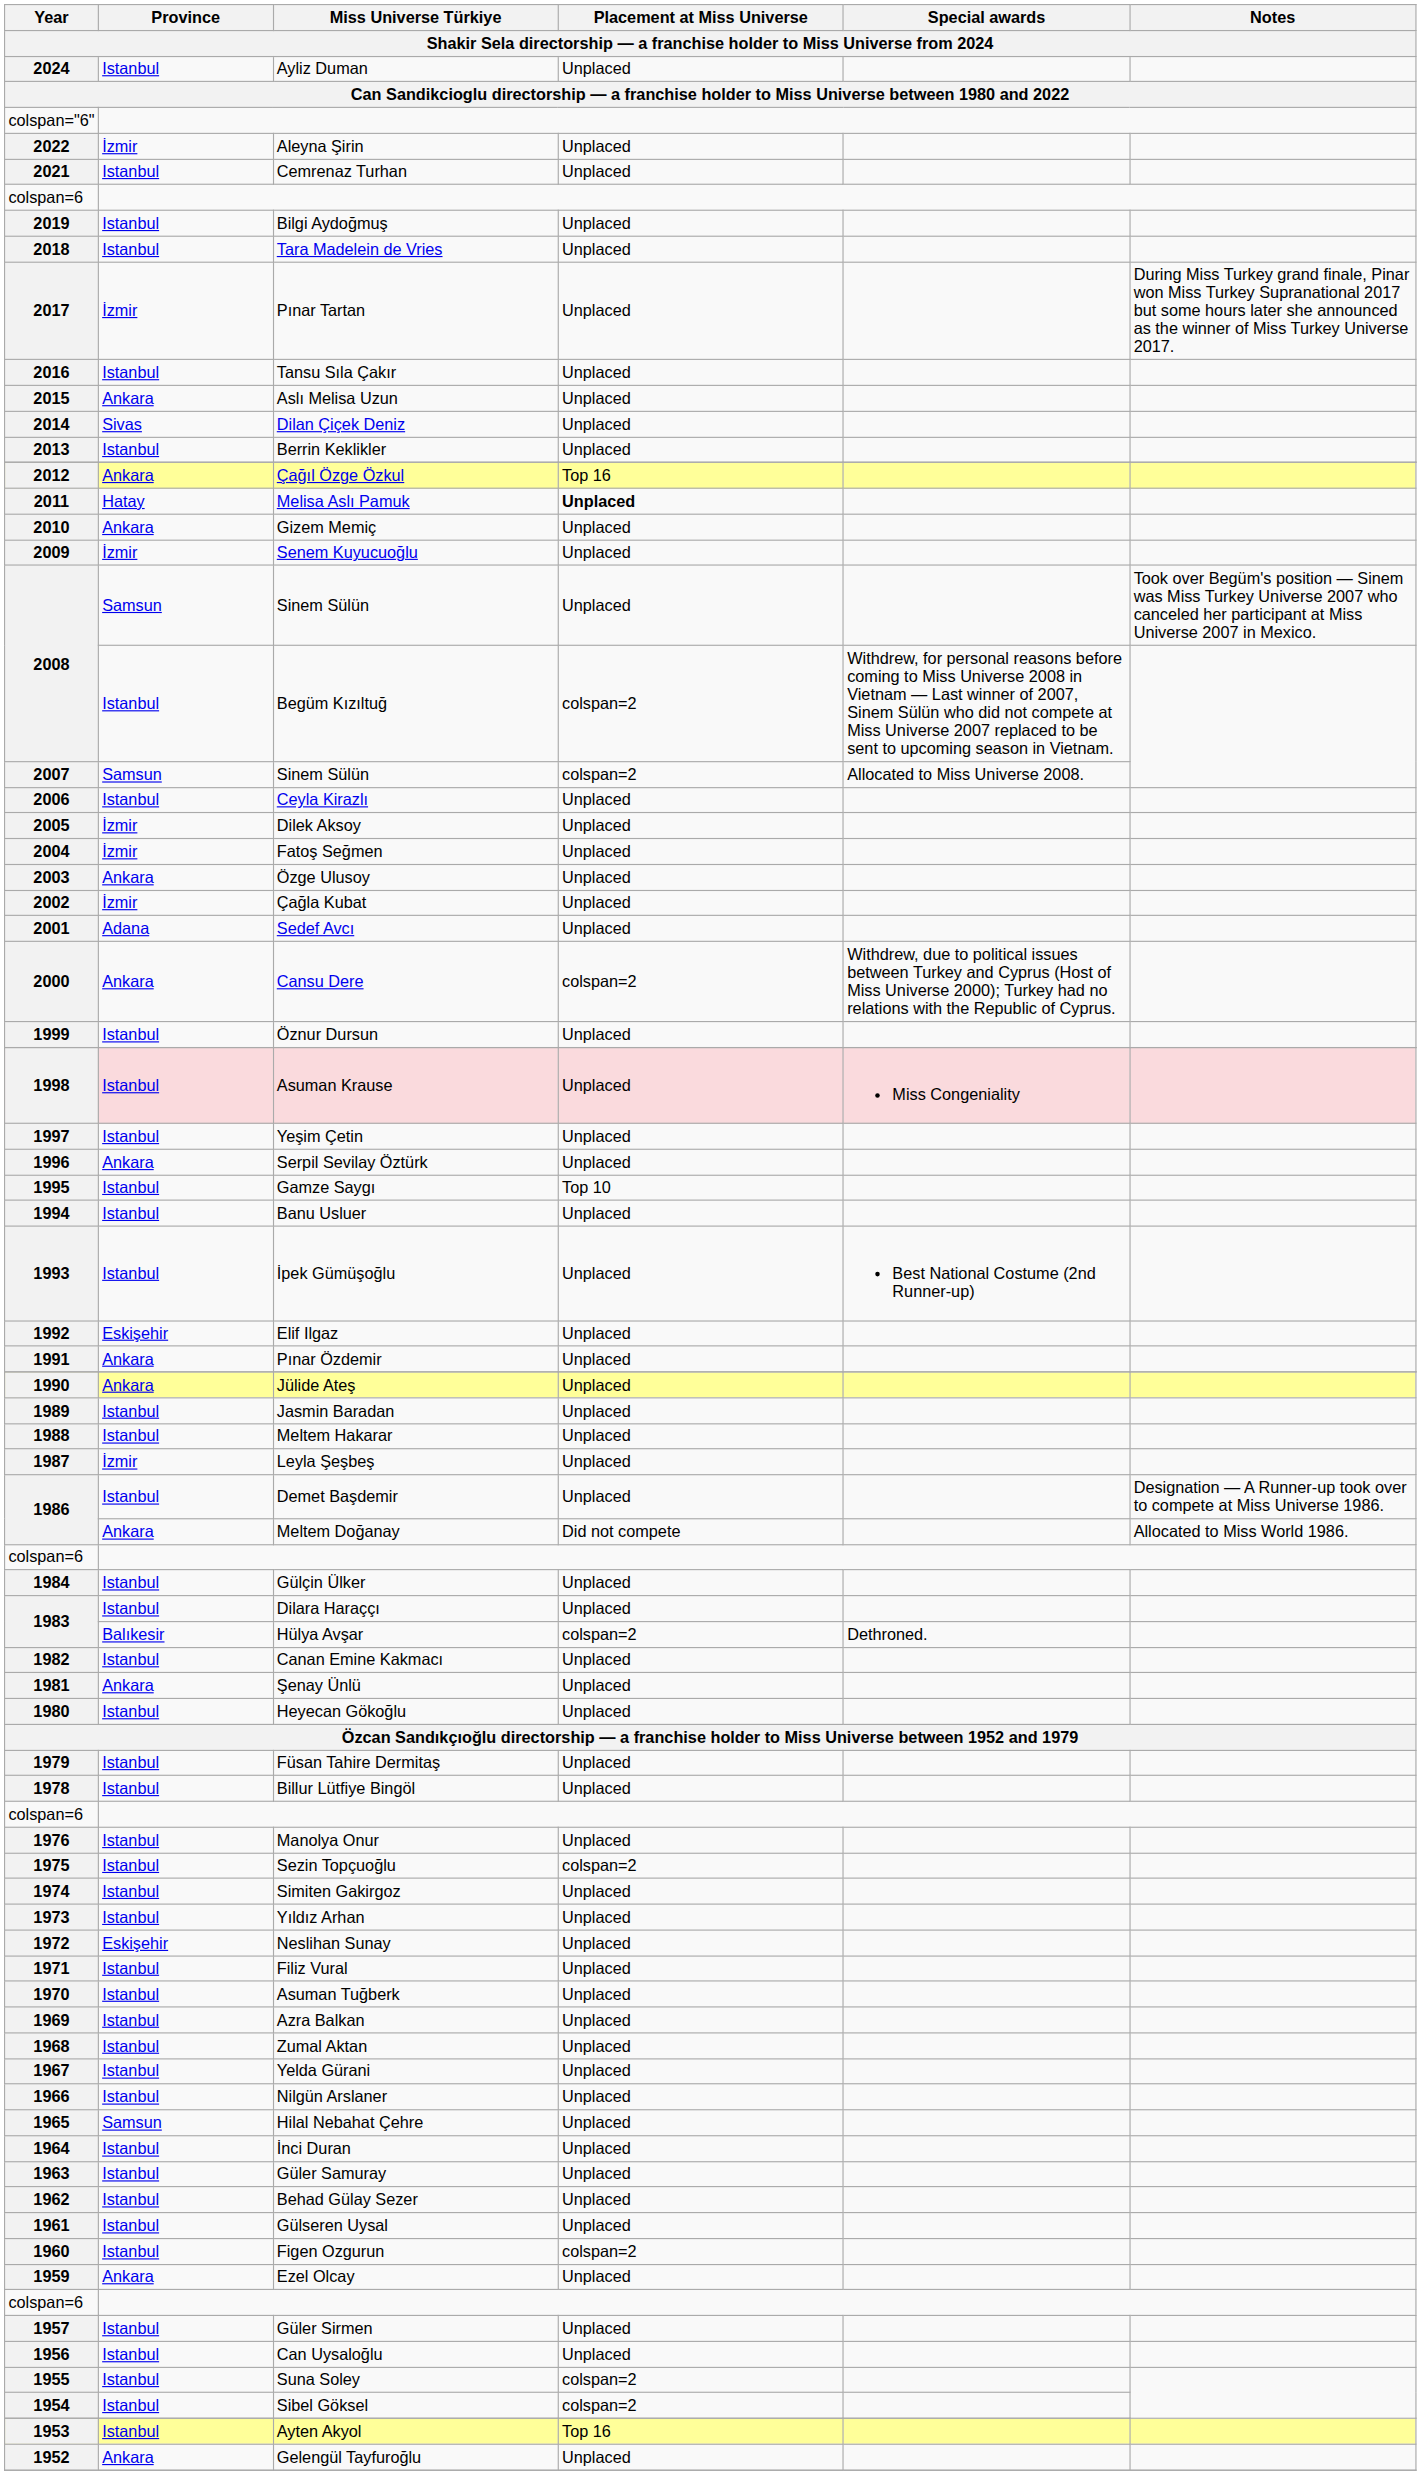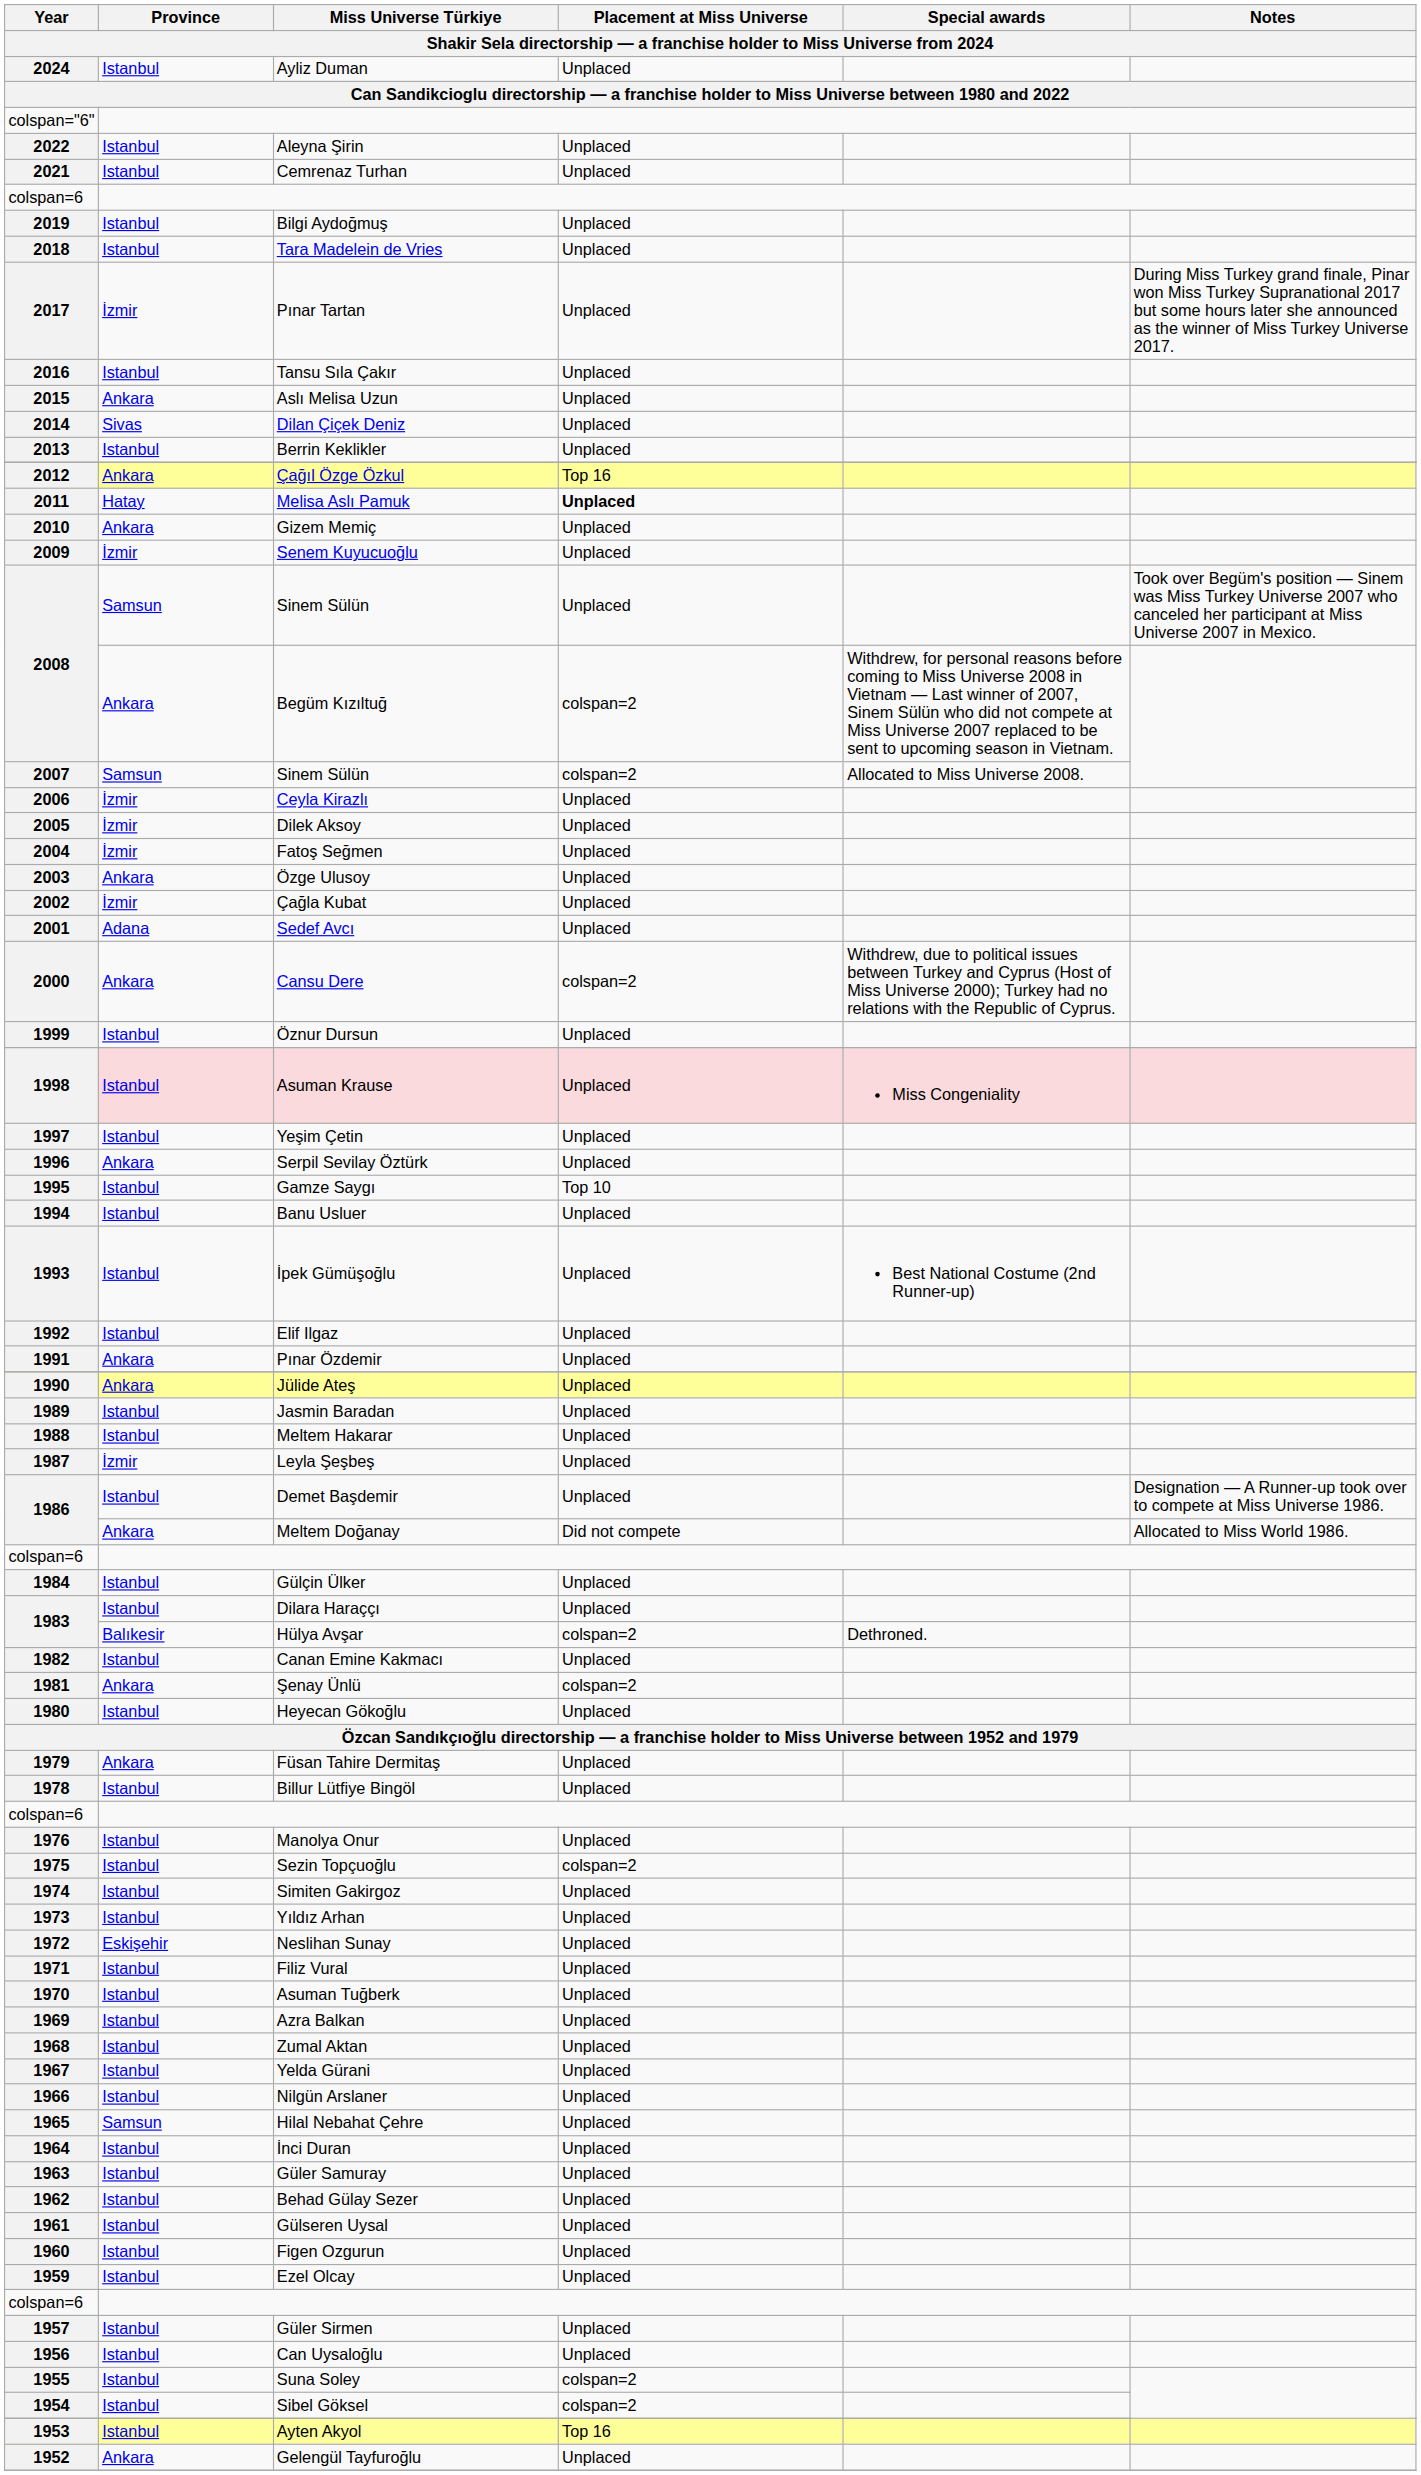(120, 146) İzmir -> (131, 146) Istanbul
(131, 704) Istanbul -> (128, 704) Ankara
(131, 800) Istanbul -> (120, 800) İzmir
(135, 1334) Eskişehir -> (131, 1334) Istanbul
(596, 1686) Unplaced -> (599, 1686) colspan=2
(131, 1763) Istanbul -> (128, 1763) Ankara
(599, 2252) colspan=2 -> (596, 2252) Unplaced
(128, 2277) Ankara -> (131, 2277) Istanbul
